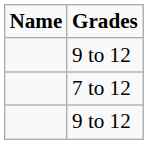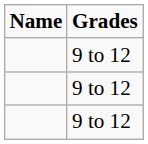(101, 88) 7 to 12 -> (101, 88) 9 to 12
